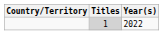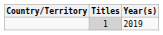(133, 24) 2022 -> (133, 24) 2019
